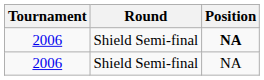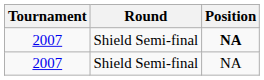(47, 39) 2006 -> (47, 39) 2007
(47, 63) 2006 -> (47, 63) 2007
